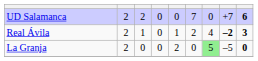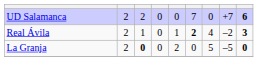(194, 32) normal -> (194, 32) bold
(228, 32) bold -> (228, 32) normal
(143, 48) normal -> (143, 48) bold
(211, 48) lightgreen background -> (211, 48) no background
